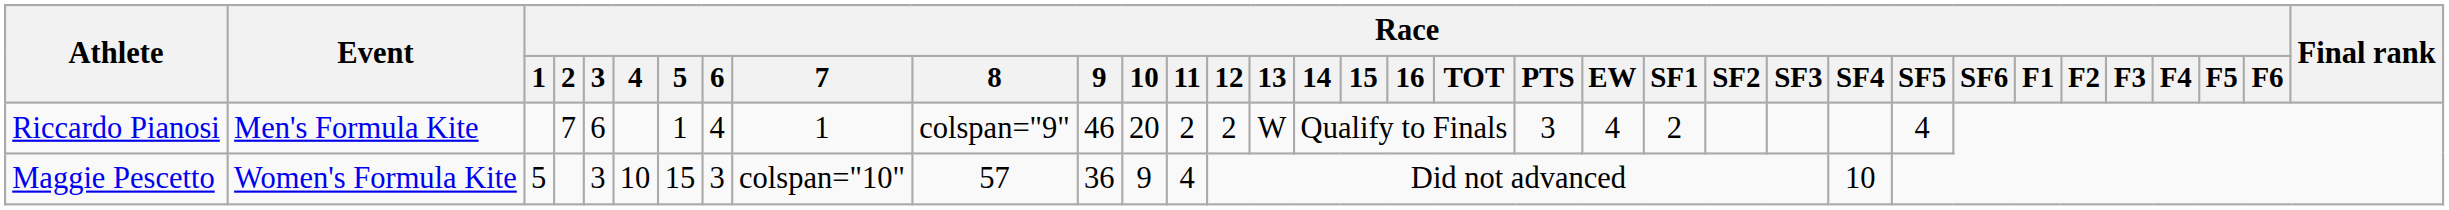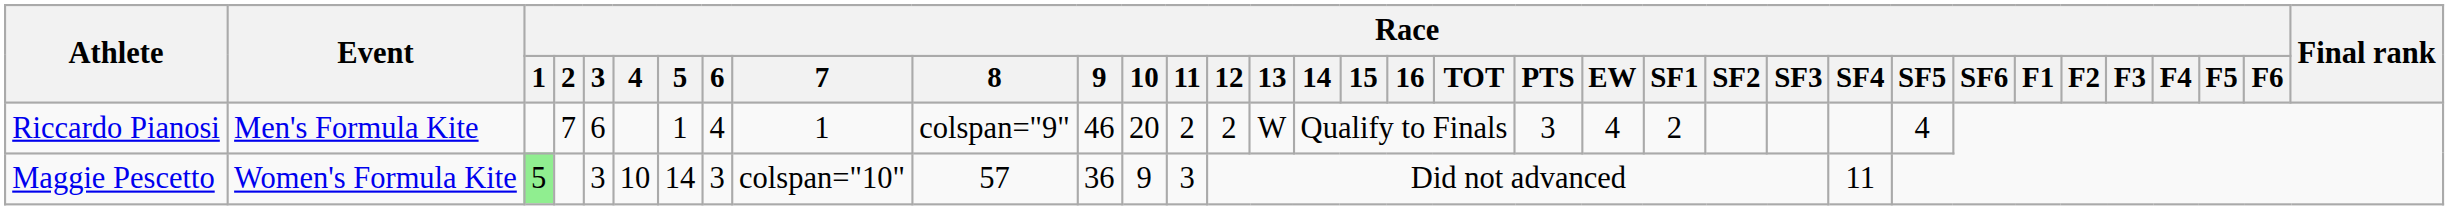(539, 178) no background -> (539, 178) lightgreen background
(680, 178) 15 -> (680, 178) 14
(1187, 178) 4 -> (1187, 178) 3
(1860, 178) 10 -> (1860, 178) 11
